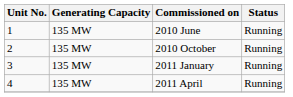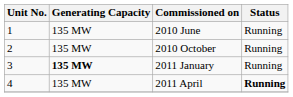(72, 65) normal -> (72, 65) bold
(263, 83) normal -> (265, 83) bold
